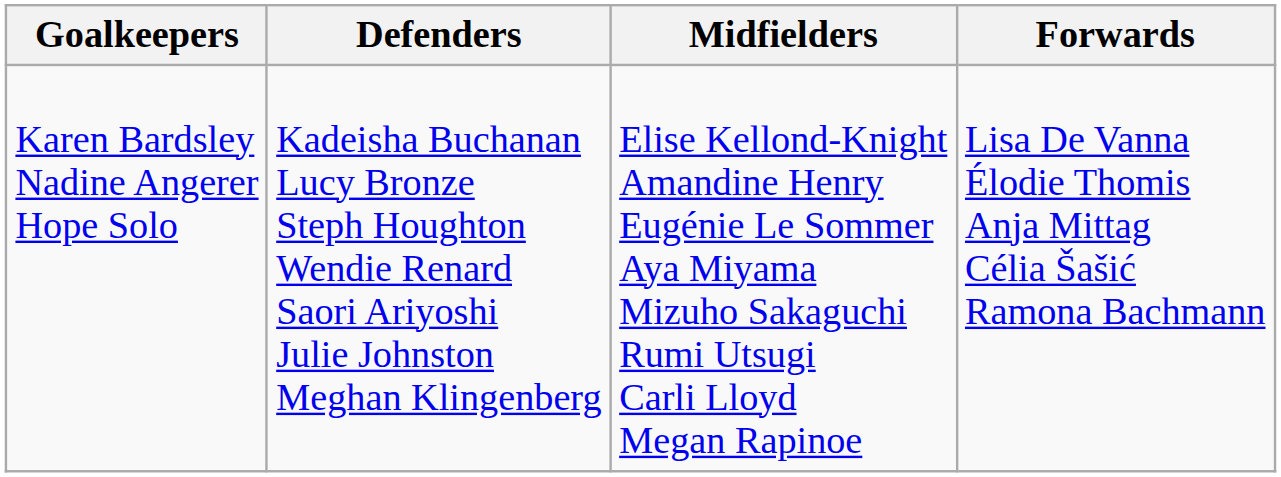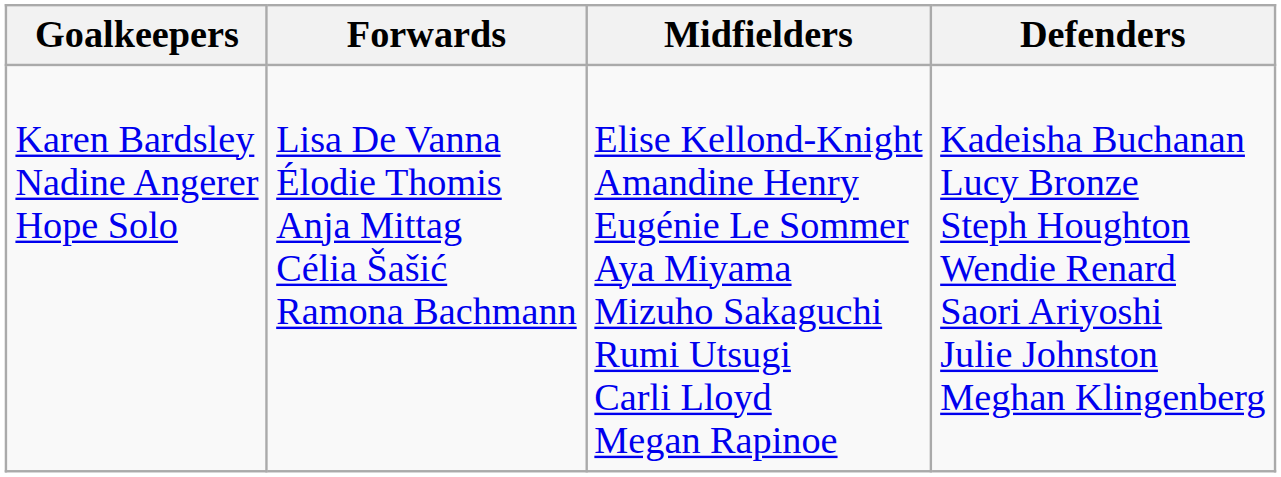columns swapped: (439, 34) <-> (1115, 34)
